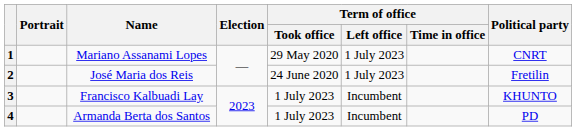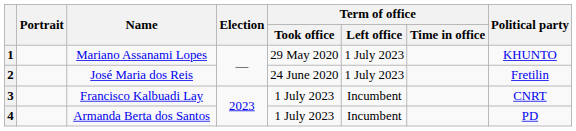(530, 55) CNRT -> (530, 55) KHUNTO
(530, 95) KHUNTO -> (530, 95) CNRT
